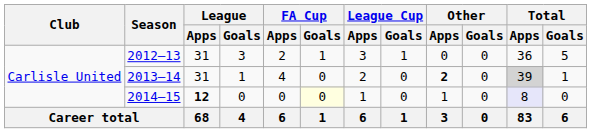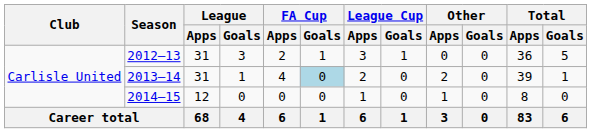(322, 76) no background -> (322, 76) lightblue background
(444, 76) bold -> (444, 76) normal
(525, 76) lightgrey background -> (525, 76) no background
(202, 97) bold -> (202, 97) normal
(322, 97) lightyellow background -> (322, 97) no background
(525, 97) lavender background -> (525, 97) no background
